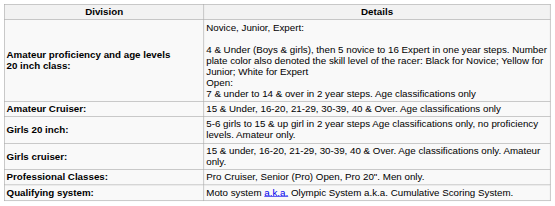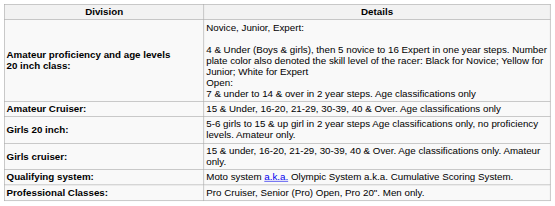rows swapped: (57, 177) <-> (50, 192)
